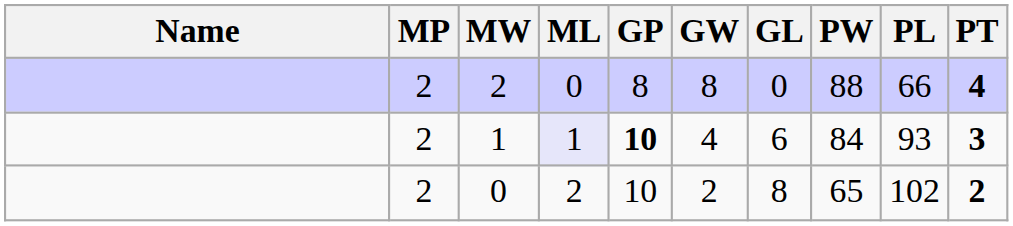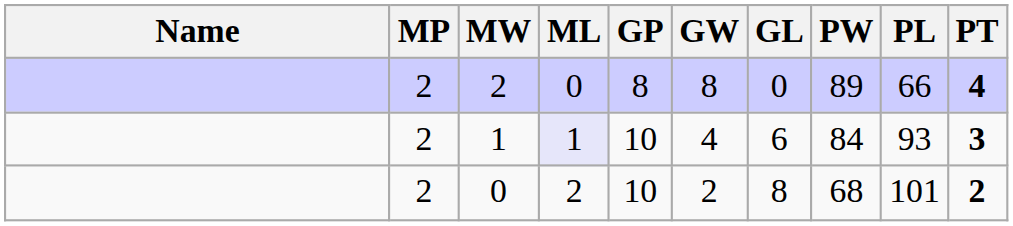(846, 84) 88 -> (846, 84) 89
(640, 138) bold -> (640, 138) normal
(846, 191) 65 -> (846, 191) 68
(915, 191) 102 -> (915, 191) 101
